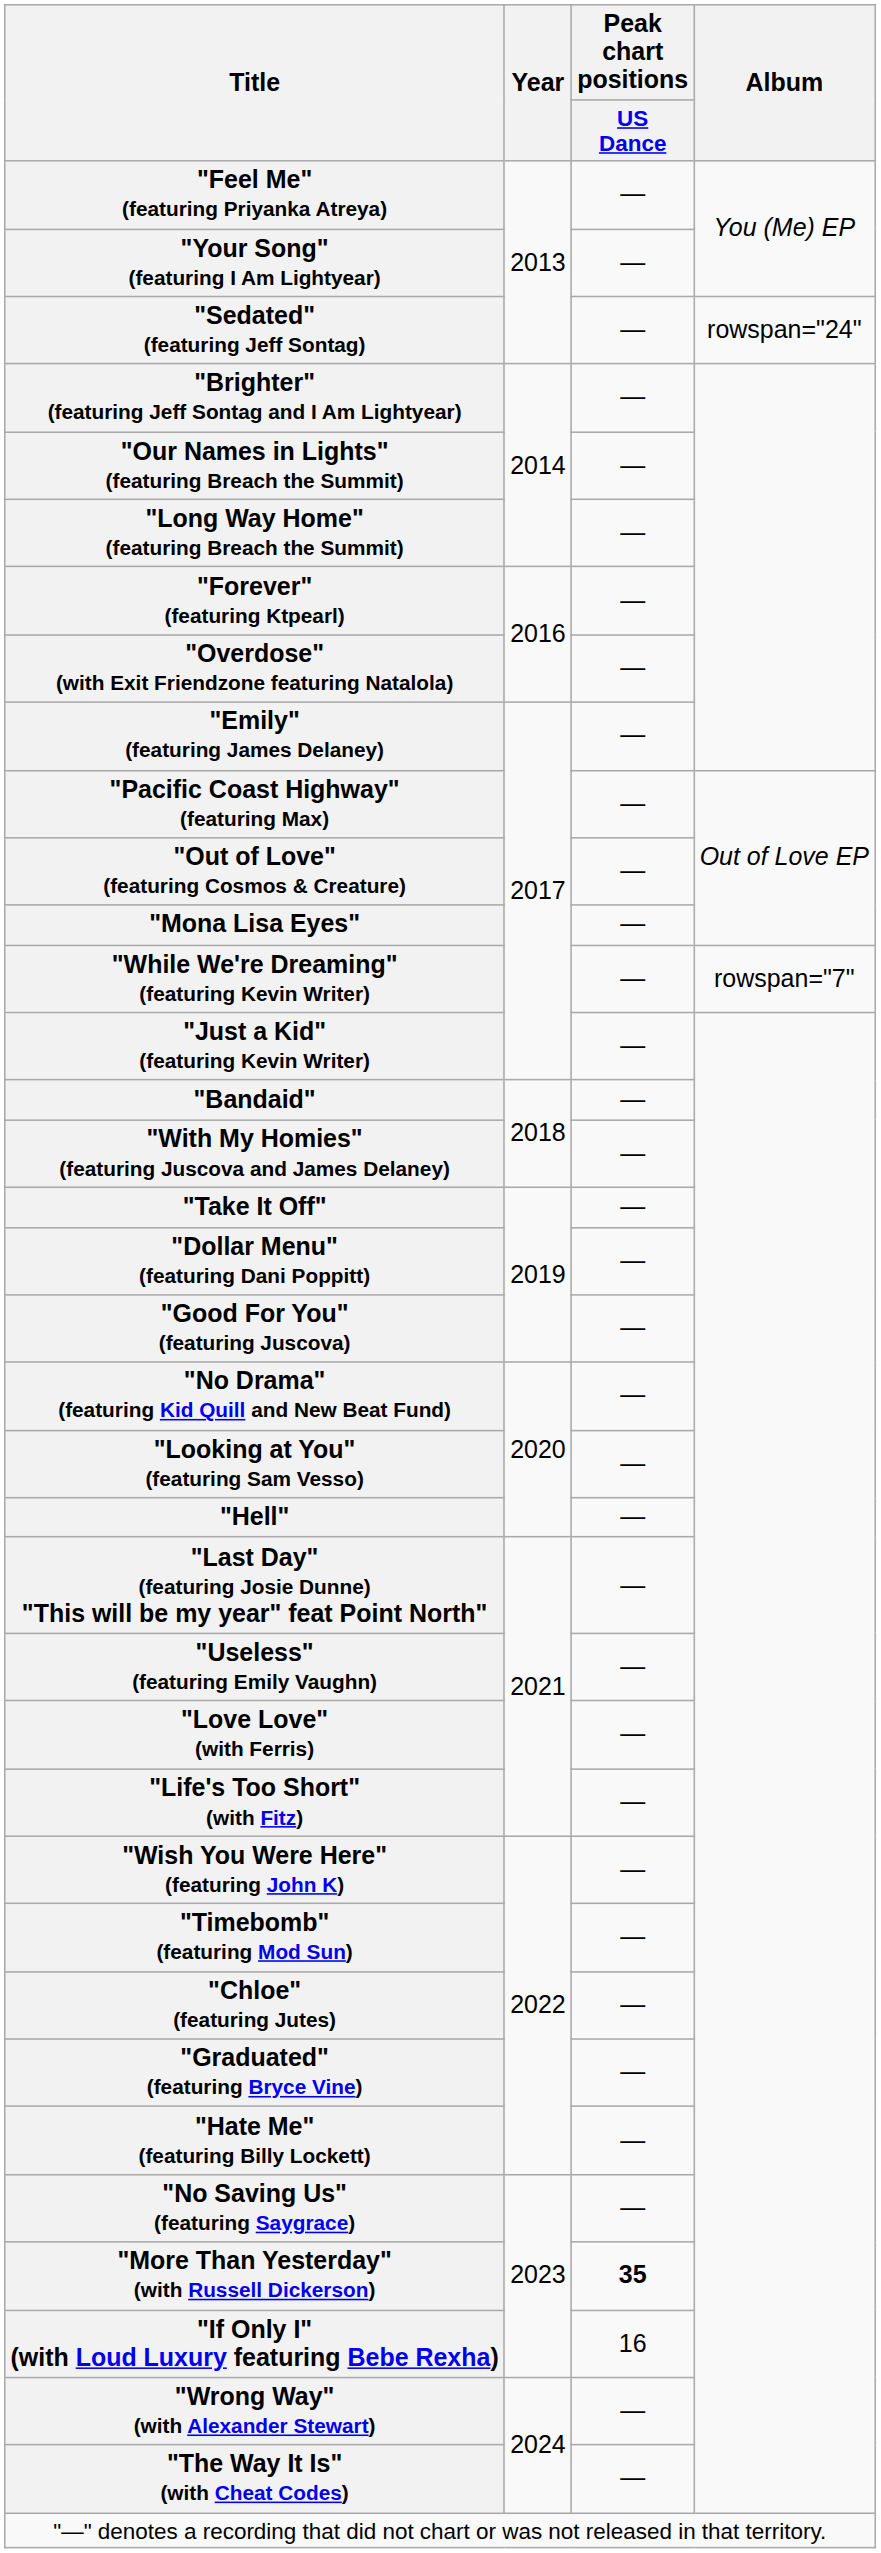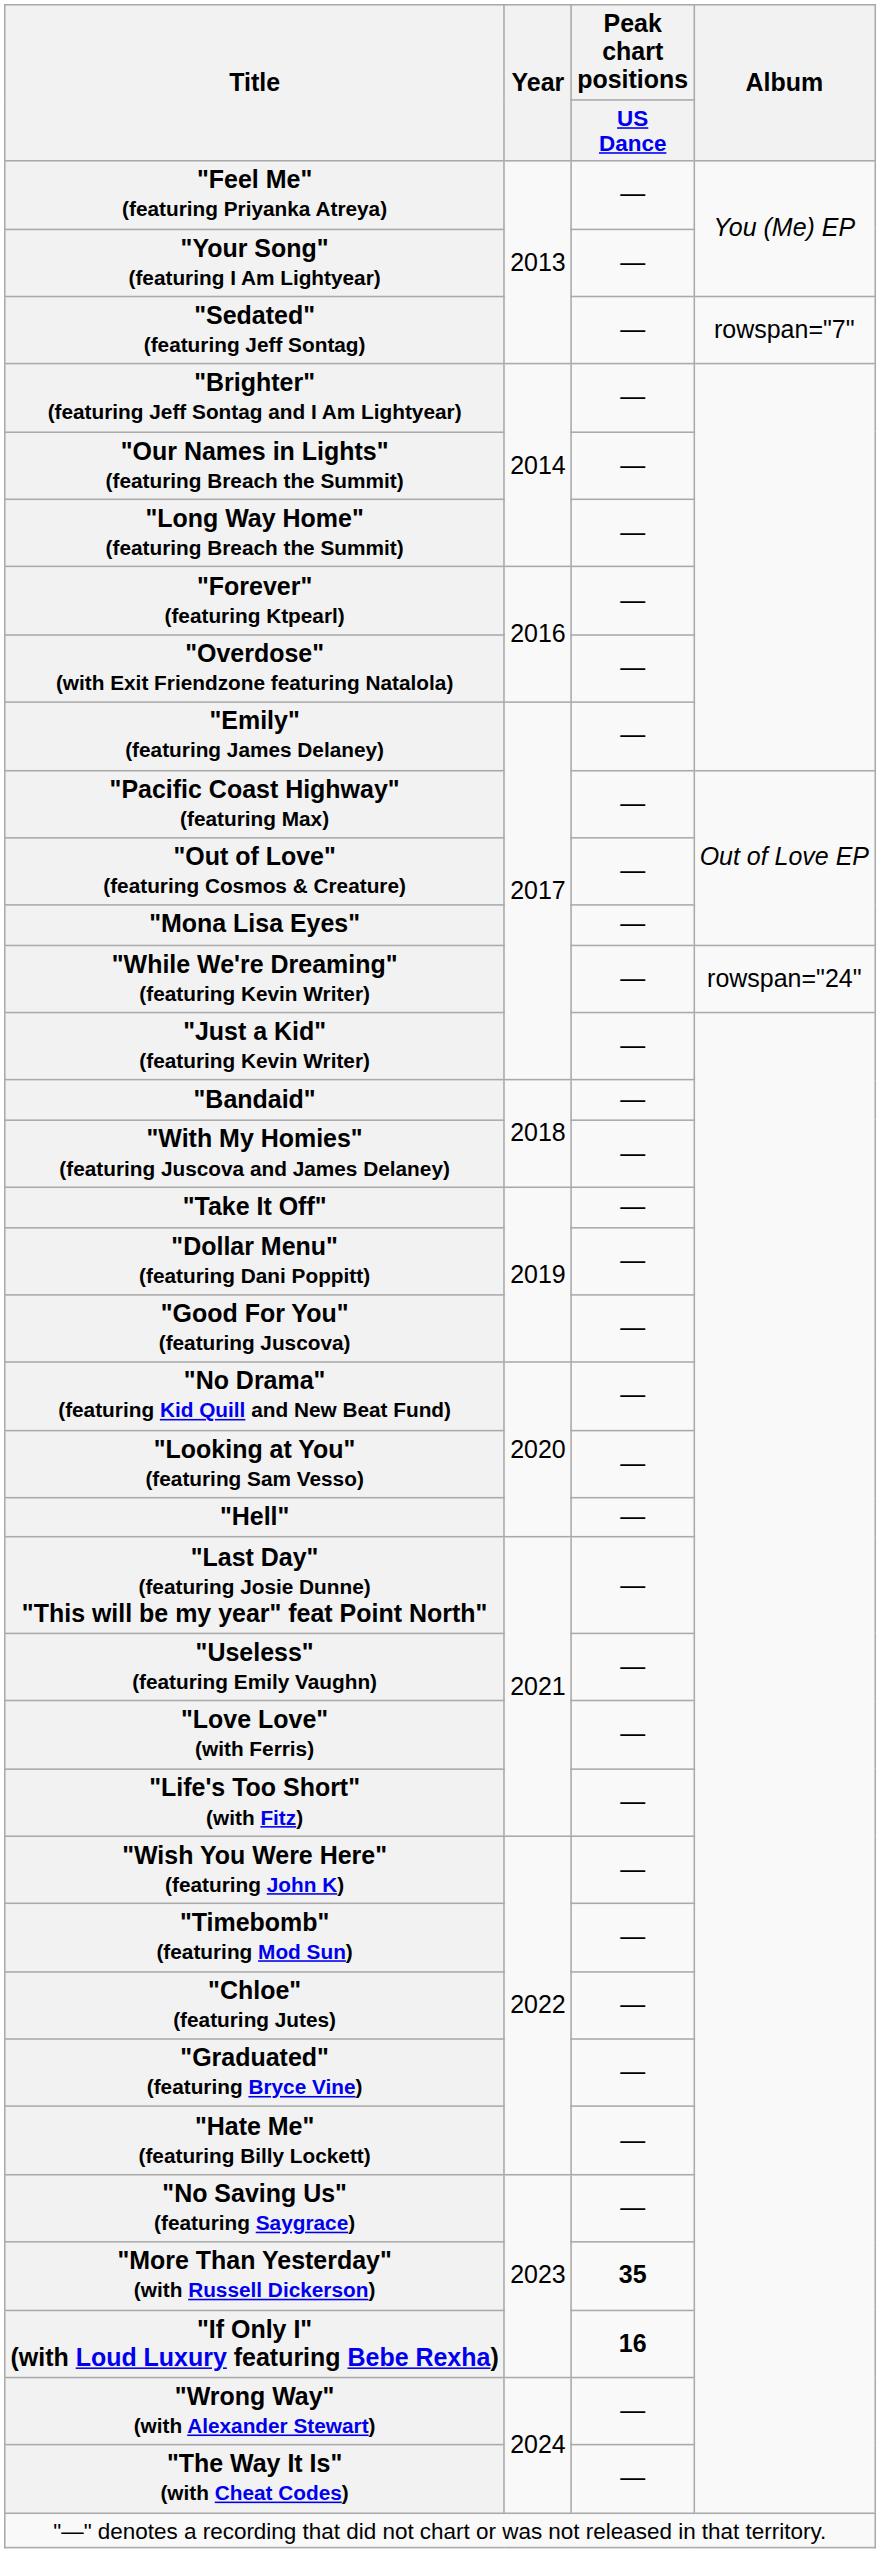(784, 329) rowspan="24" -> (784, 329) rowspan="7"
(784, 978) rowspan="7" -> (784, 978) rowspan="24"
(633, 2343) normal -> (633, 2343) bold
